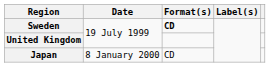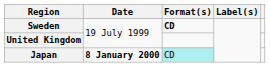(122, 55) normal -> (122, 55) bold
(169, 55) no background -> (169, 55) paleturquoise background
